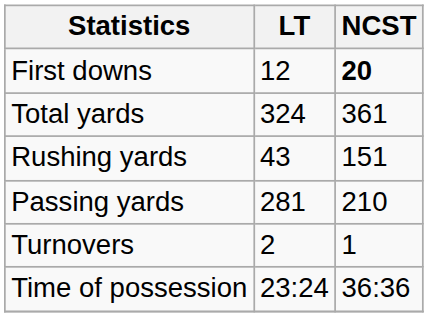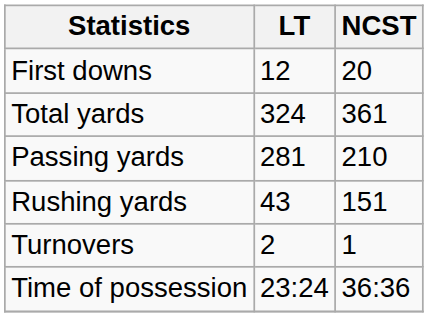(357, 70) bold -> (357, 70) normal
rows swapped: (99, 157) <-> (98, 201)
